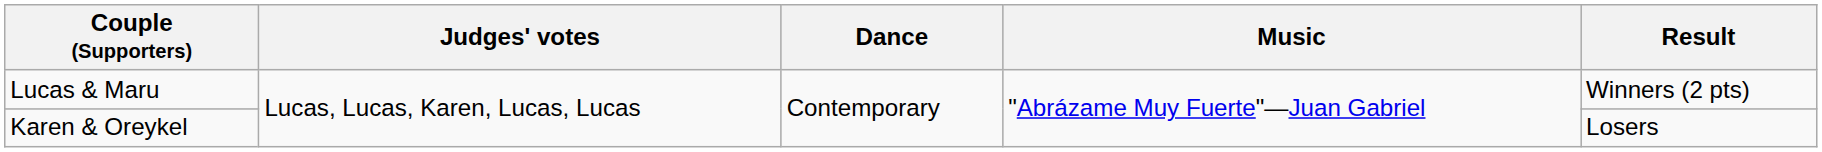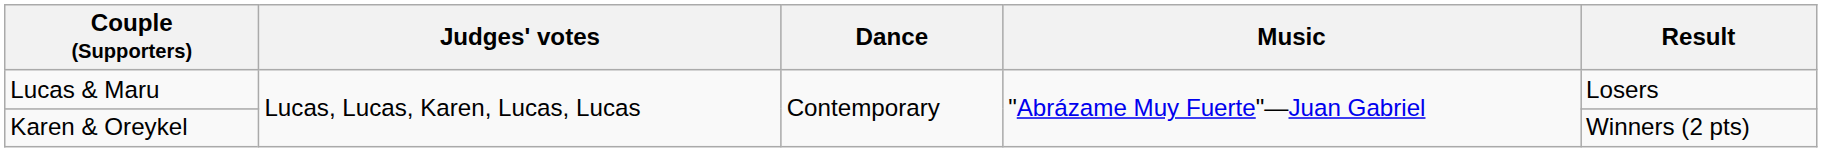(1668, 89) Winners (2 pts) -> (1622, 89) Losers
(1622, 127) Losers -> (1668, 127) Winners (2 pts)
